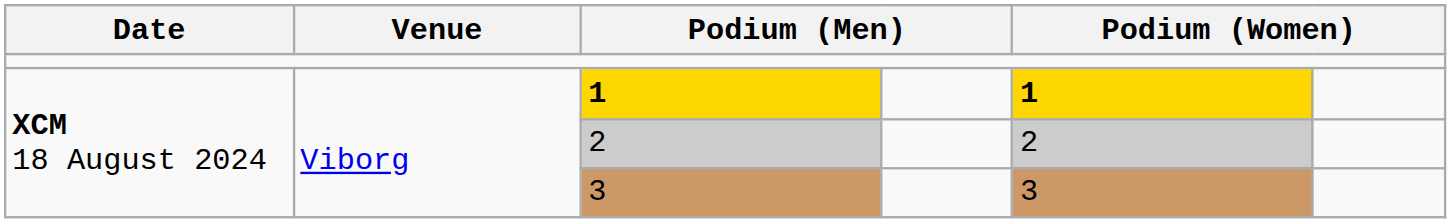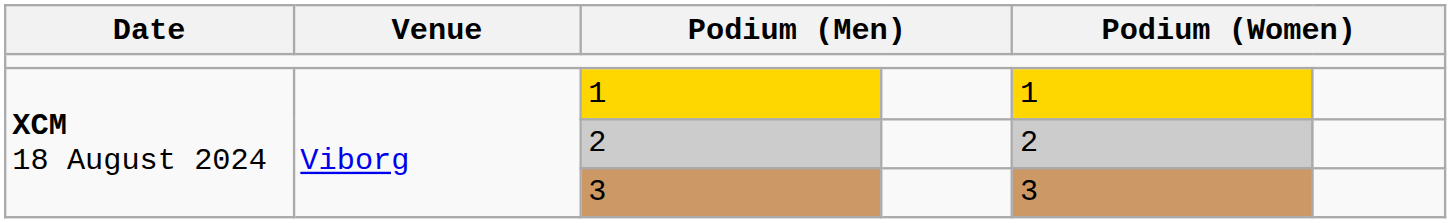(597, 94) bold -> (597, 94) normal
(1029, 94) bold -> (1029, 94) normal
